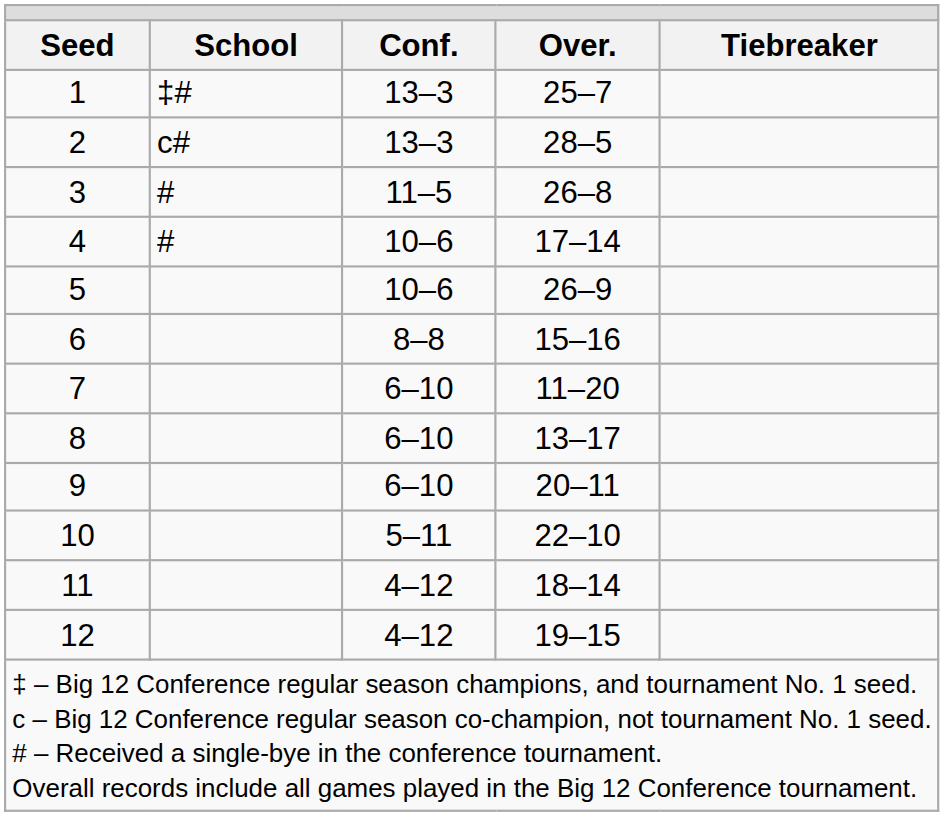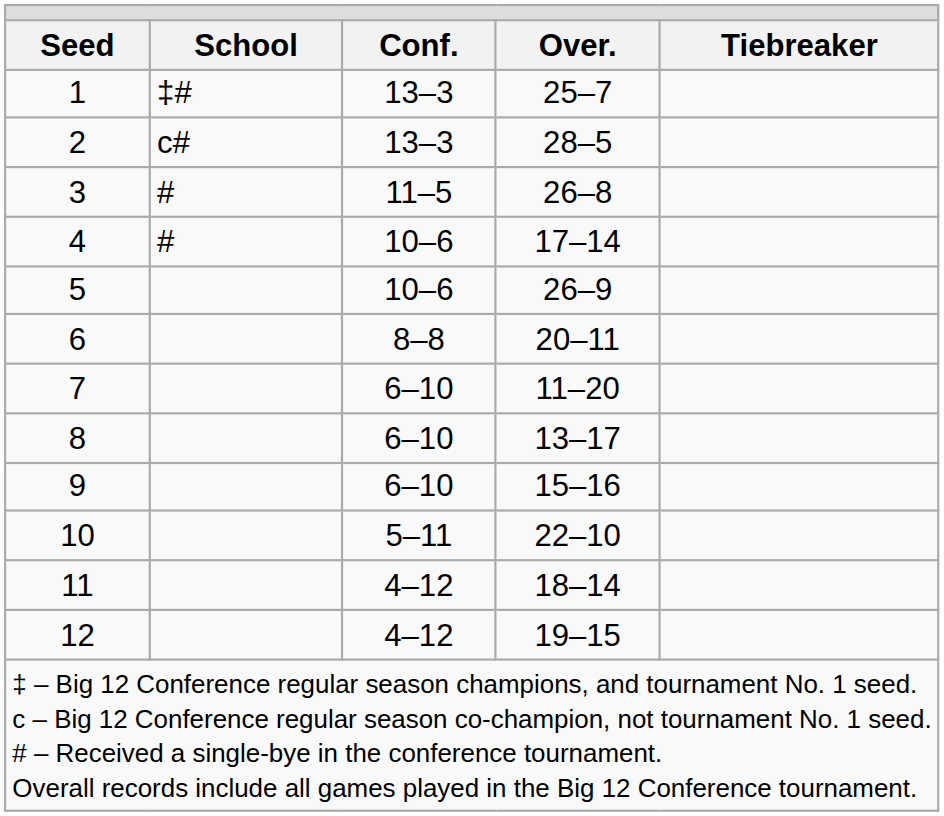(578, 339) 15–16 -> (578, 339) 20–11
(578, 487) 20–11 -> (578, 487) 15–16
